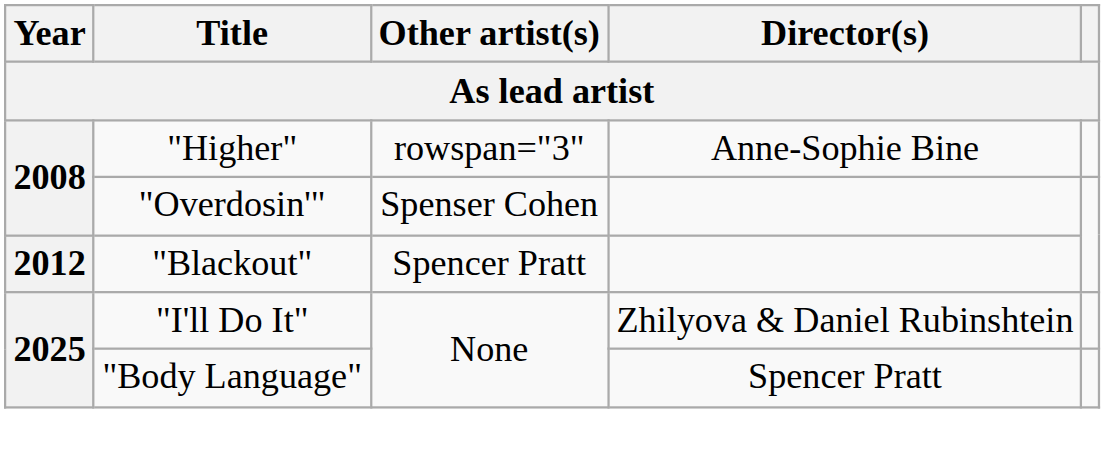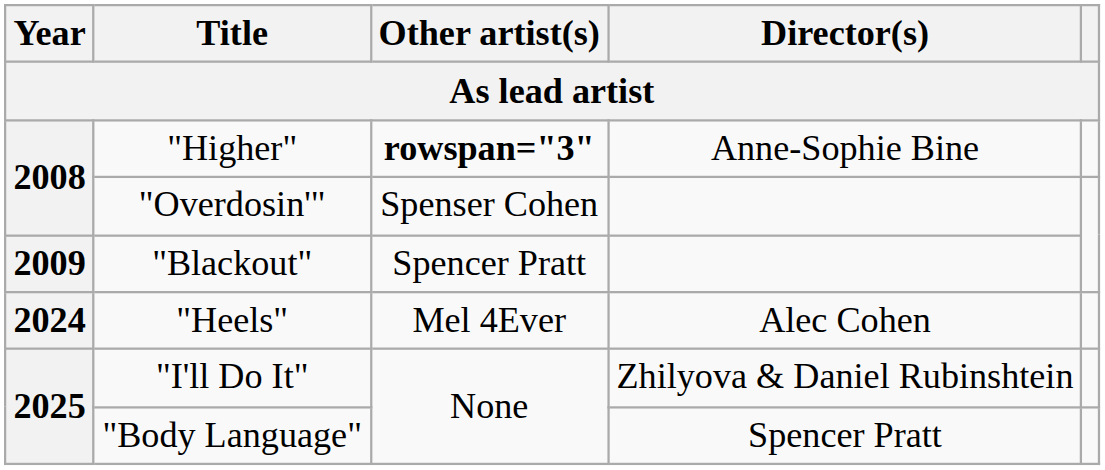(489, 147) normal -> (489, 147) bold
(50, 262) 2012 -> (50, 262) 2009
+ row: (232, 319)
